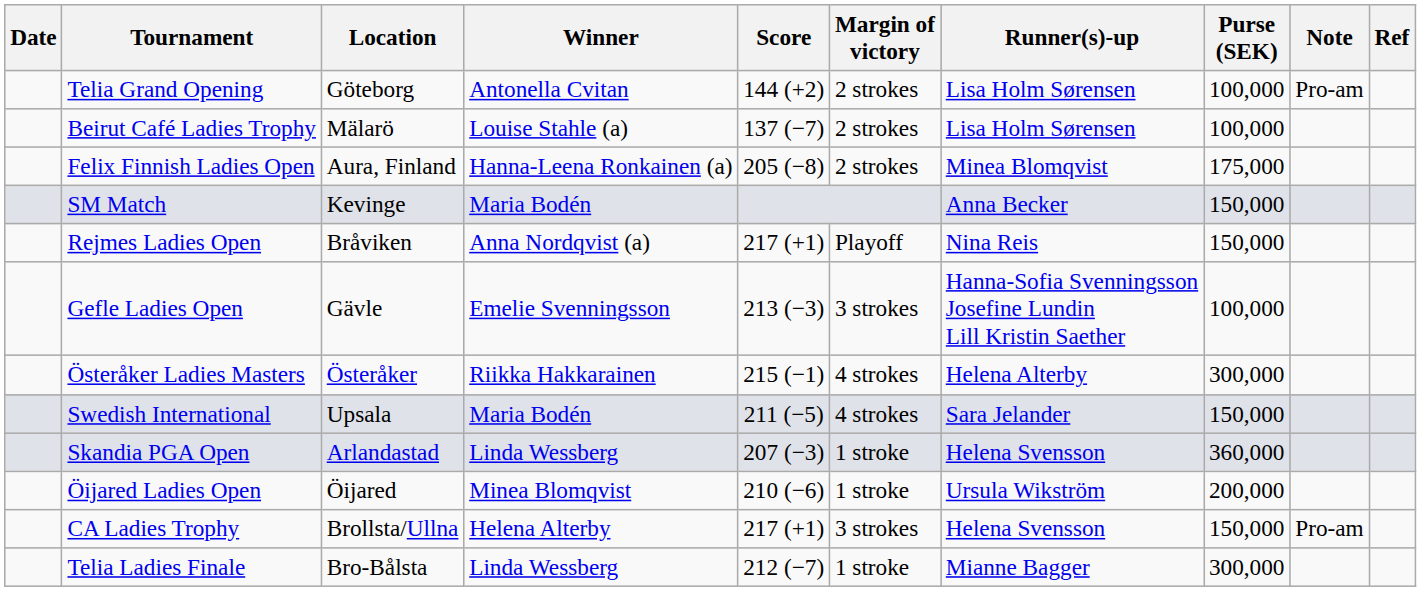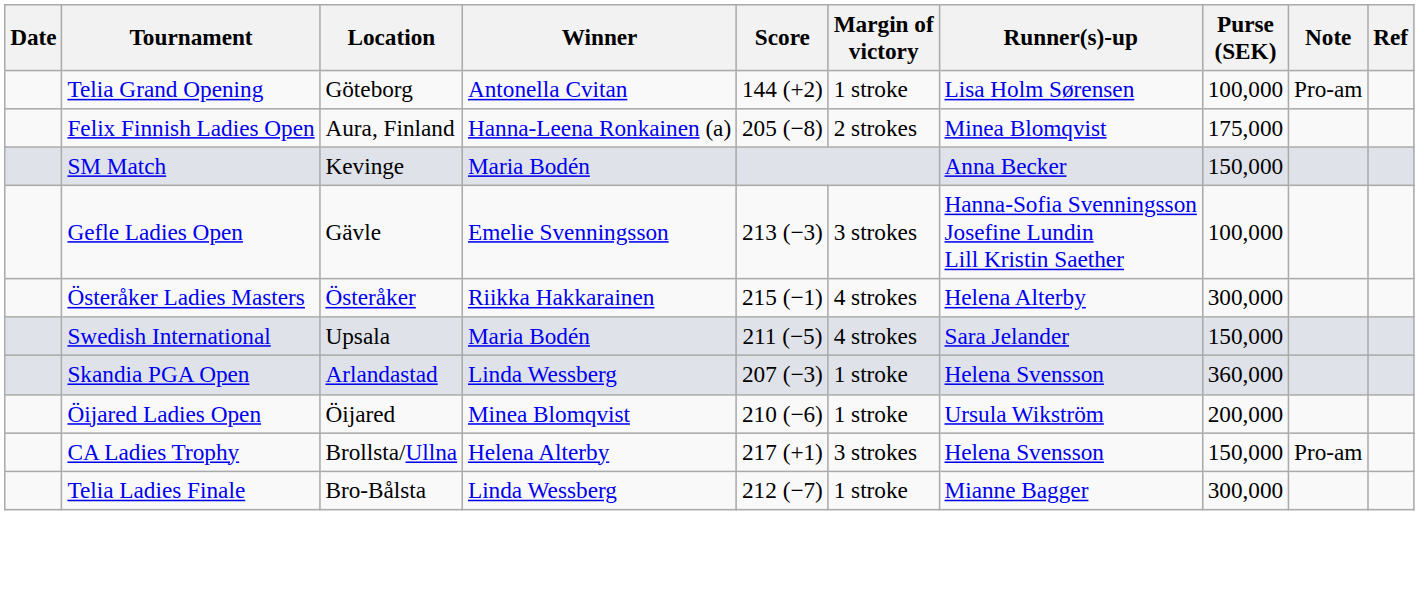(877, 89) 2 strokes -> (871, 89) 1 stroke
- row: (192, 128)
- row: (164, 243)
